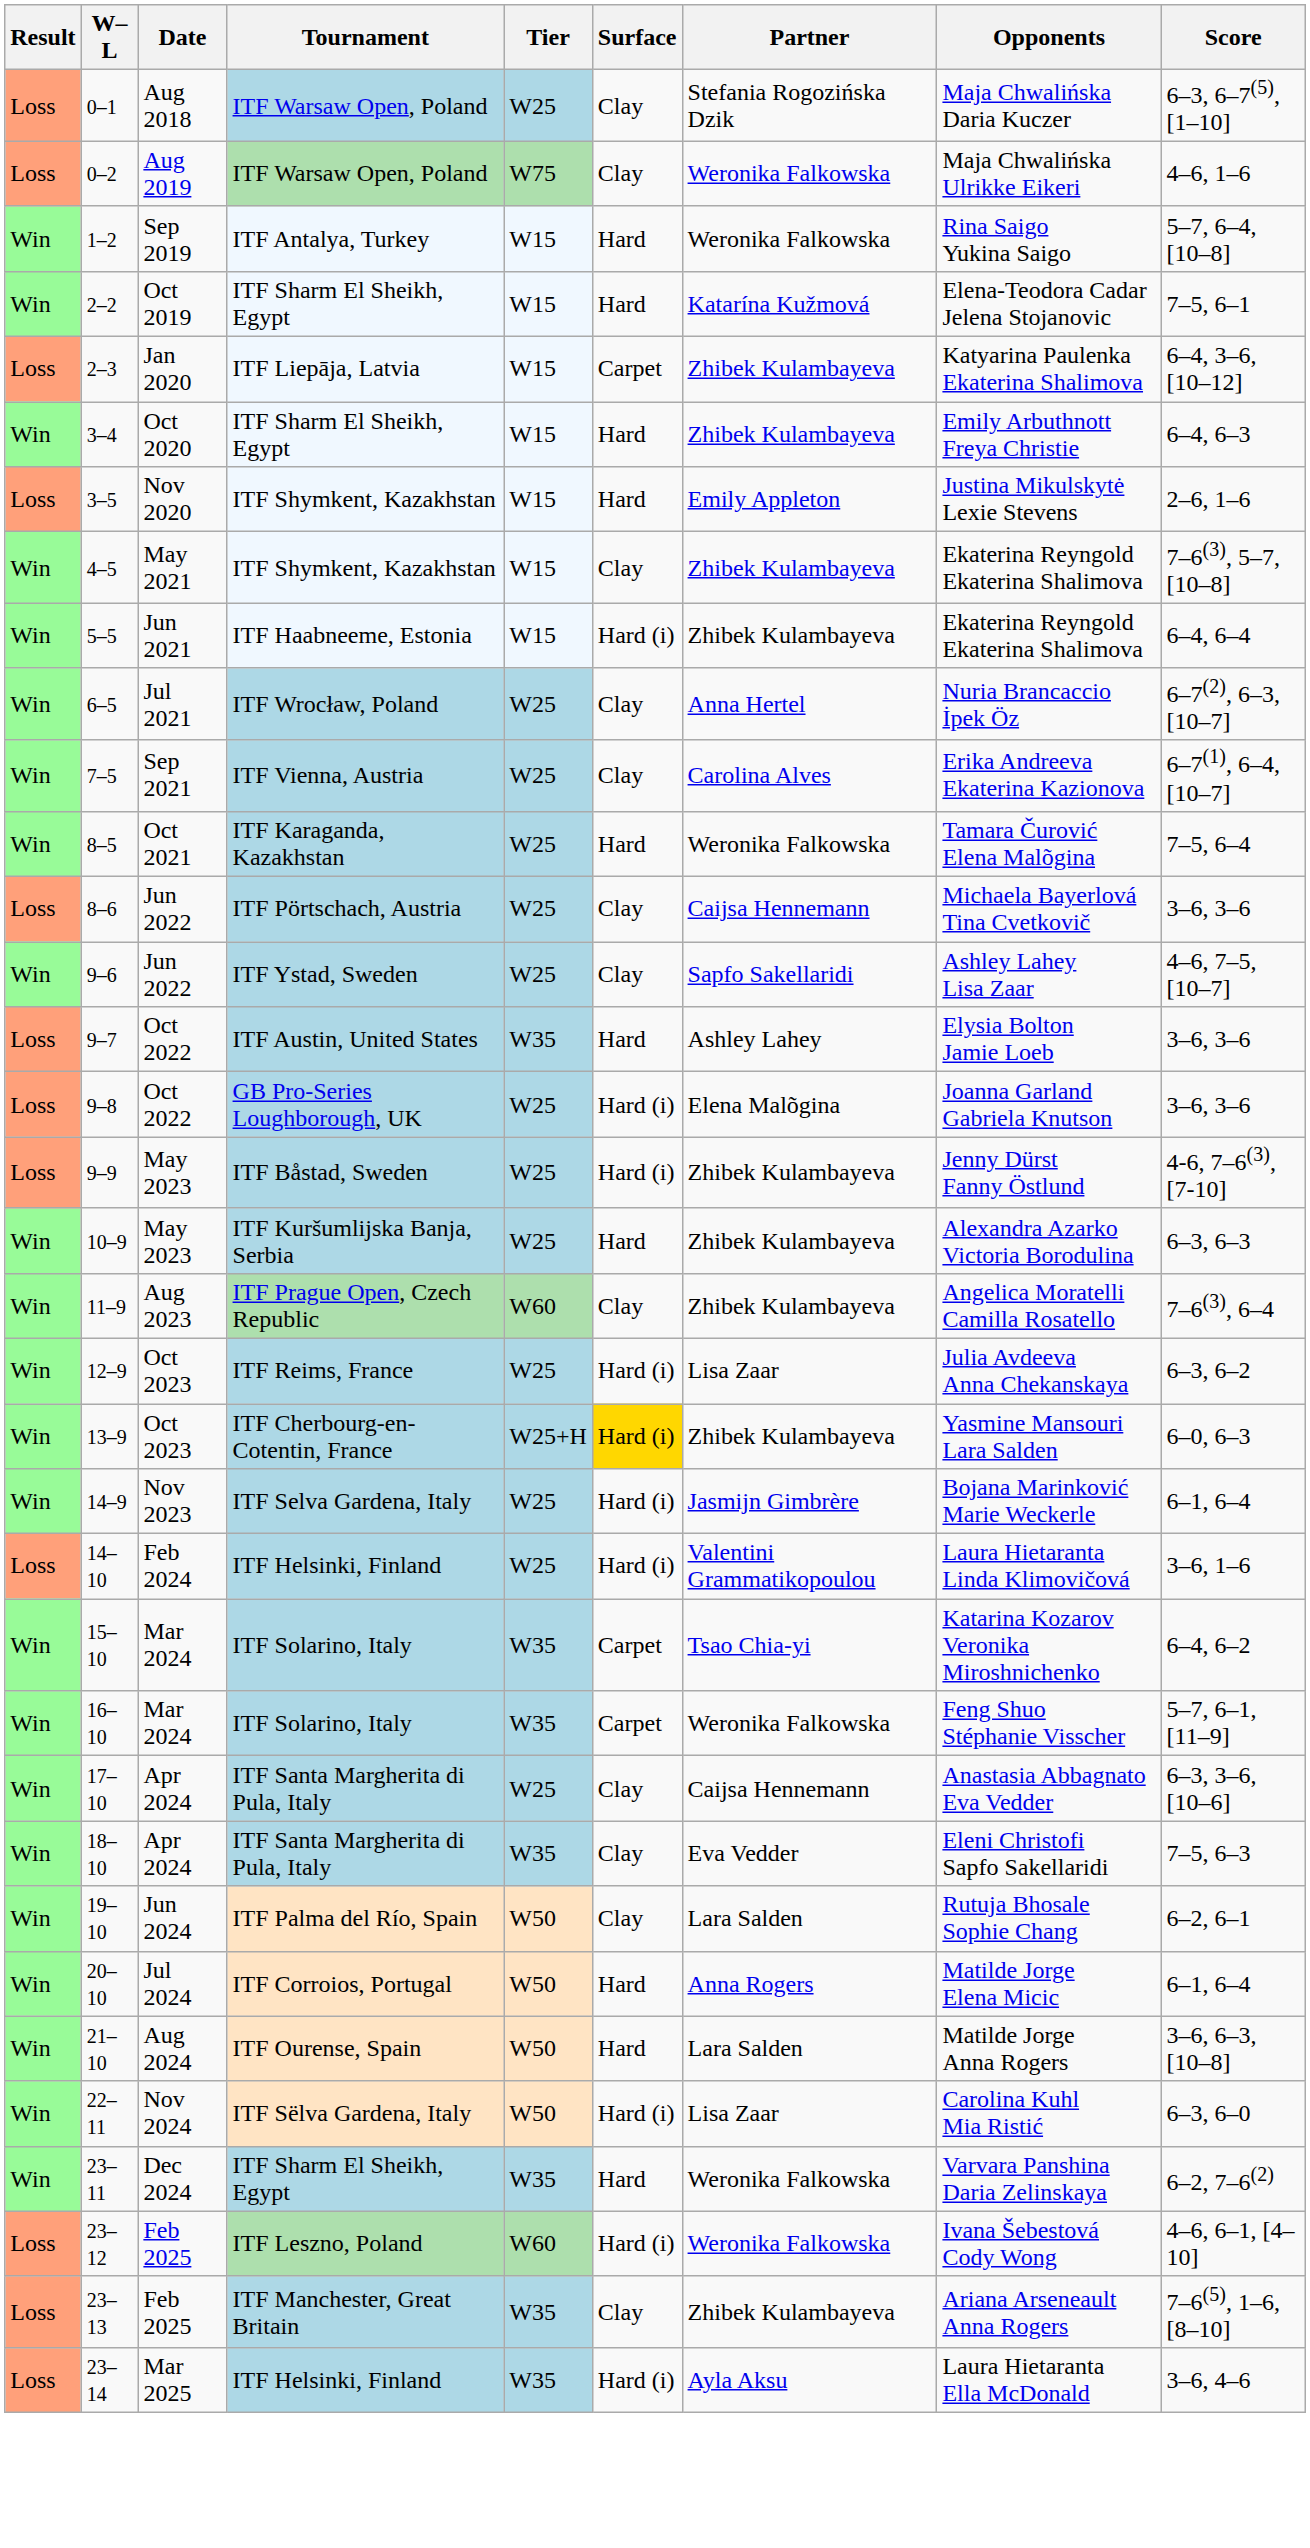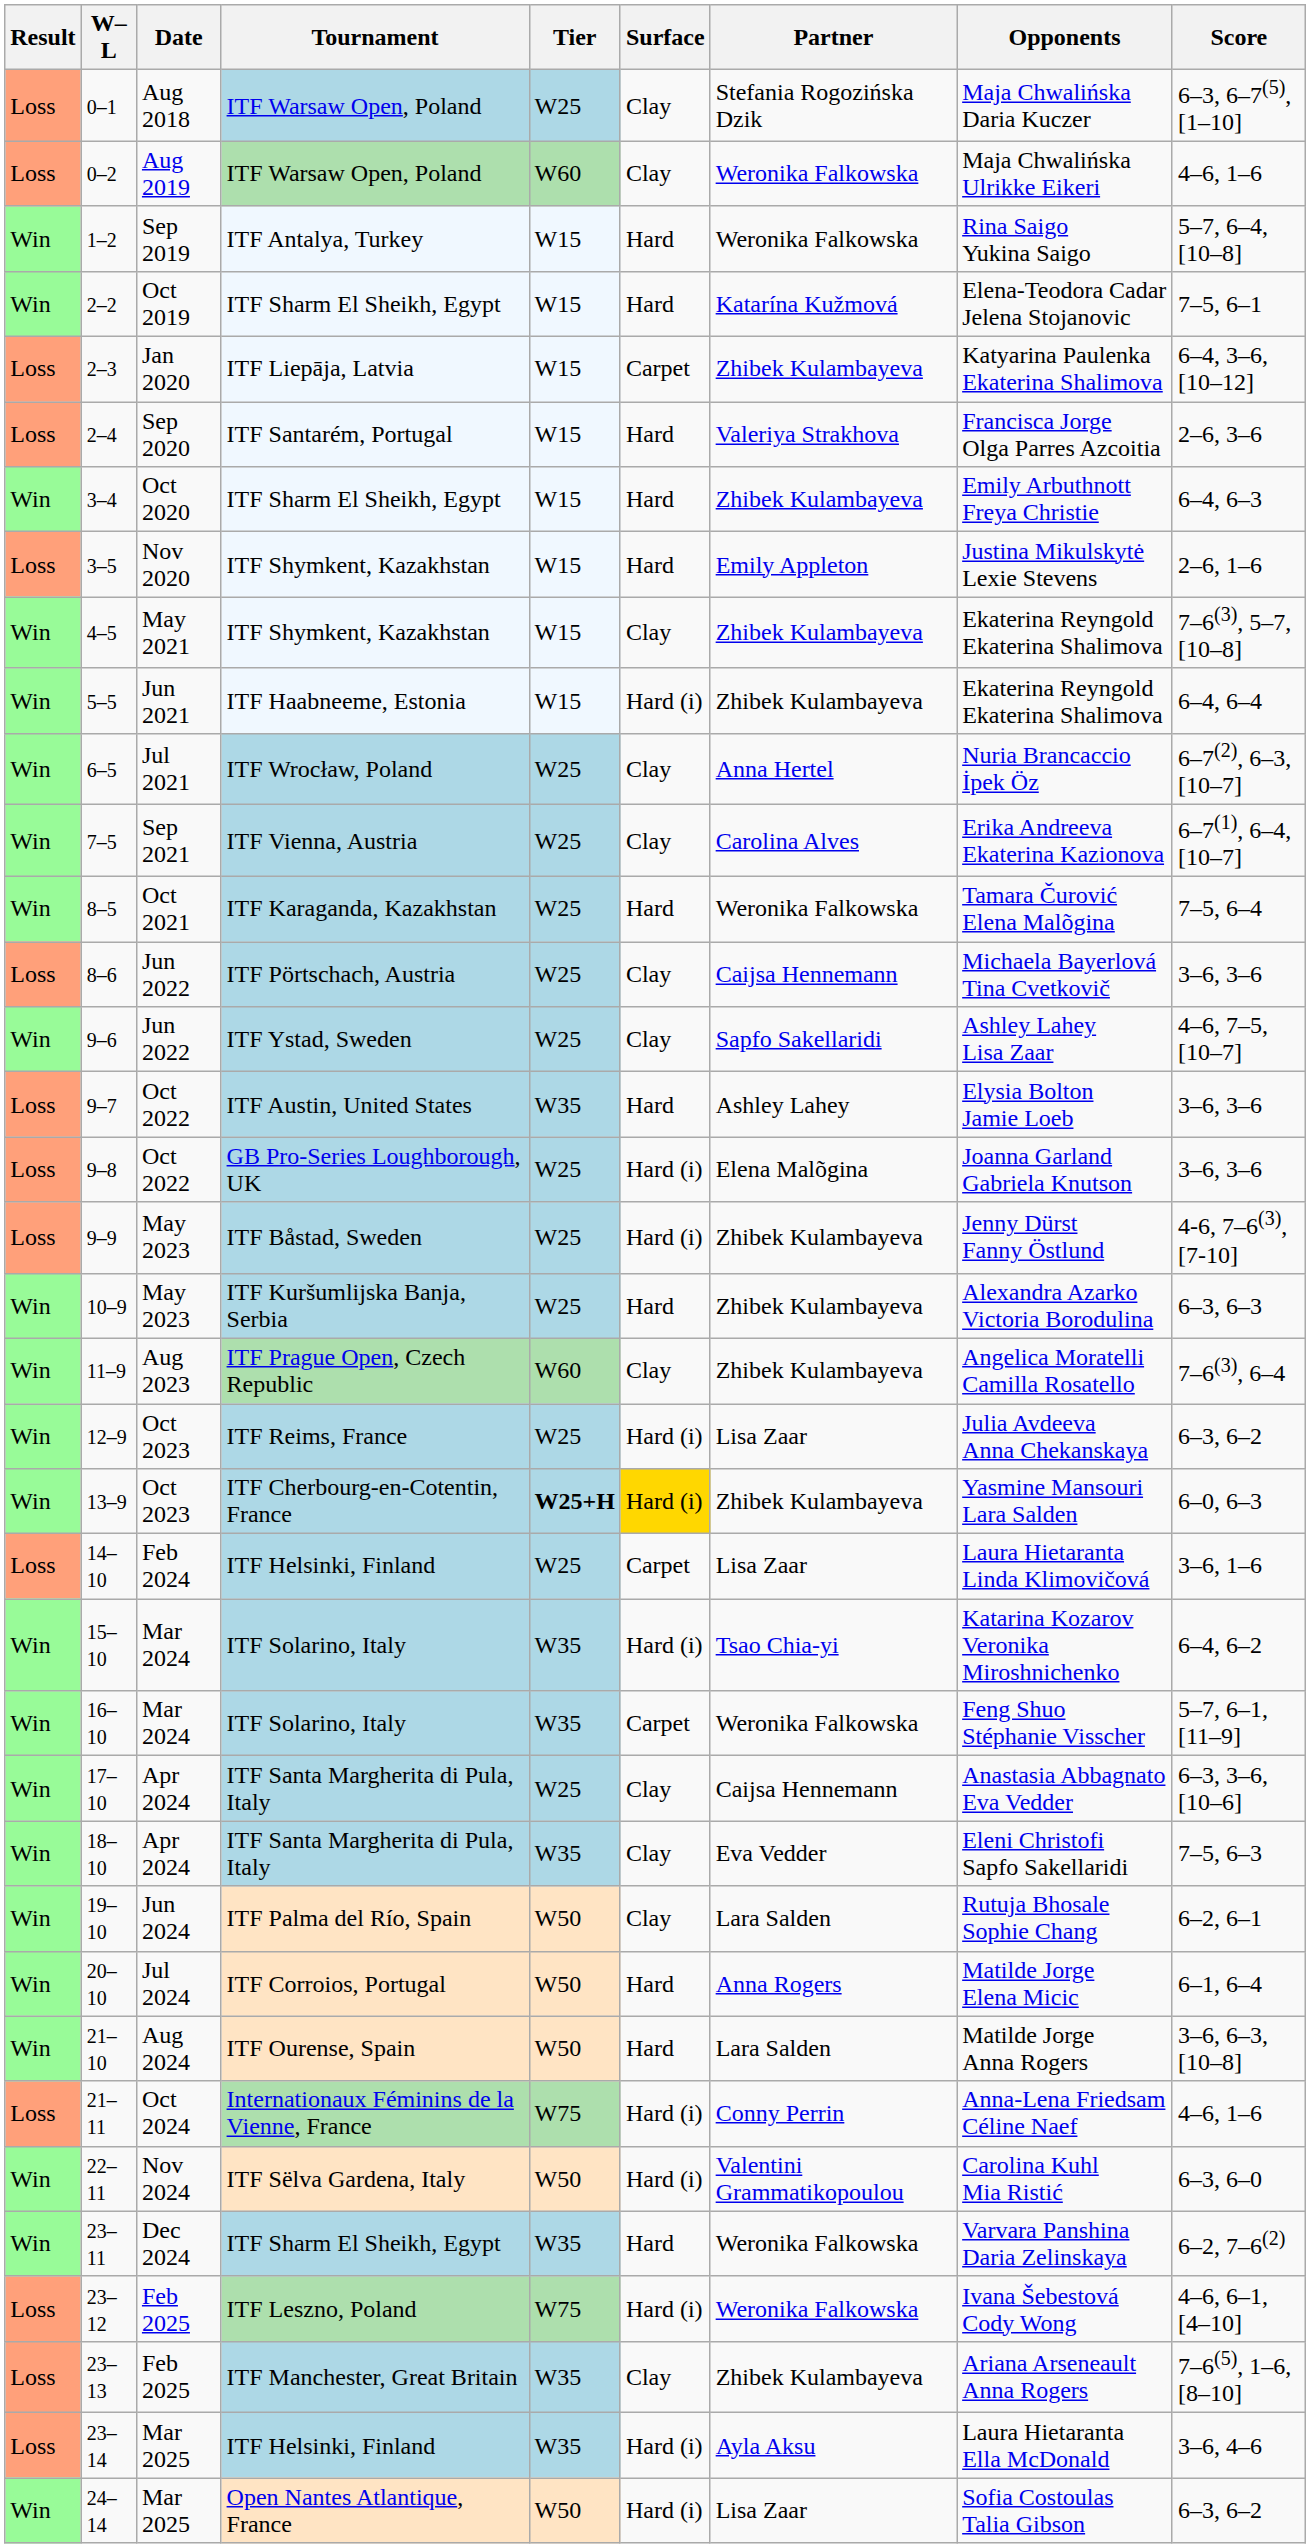(533, 173) W75 -> (558, 173) W60
+ row: (102, 435)
(548, 1435) normal -> (575, 1500) bold
- row: (107, 1502)
(636, 1565) Hard (i) -> (658, 1565) Carpet
(782, 1565) Valentini Grammatikopoulou -> (761, 1565) Lisa Zaar
(630, 1644) Carpet -> (664, 1644) Hard (i)
+ row: (102, 2114)
(733, 2113) Lisa Zaar -> (810, 2178) Valentini Grammatikopoulou
(533, 2243) W60 -> (558, 2308) W75
+ row: (102, 2511)
